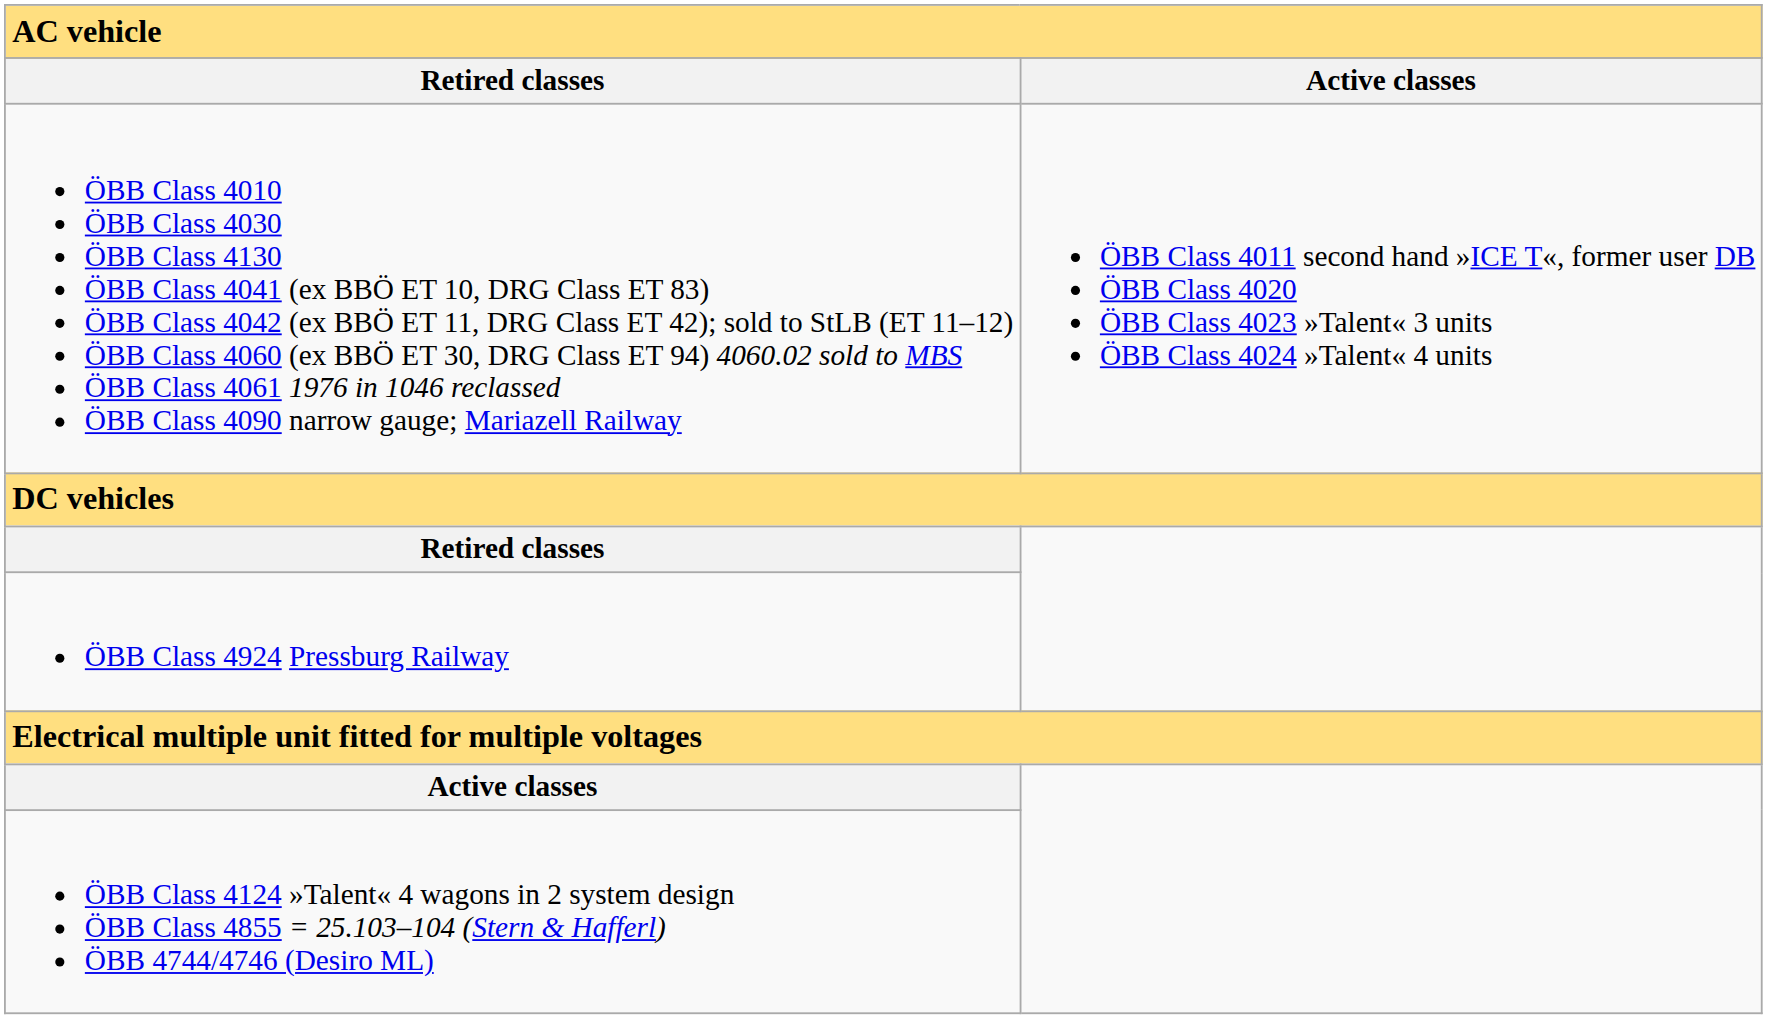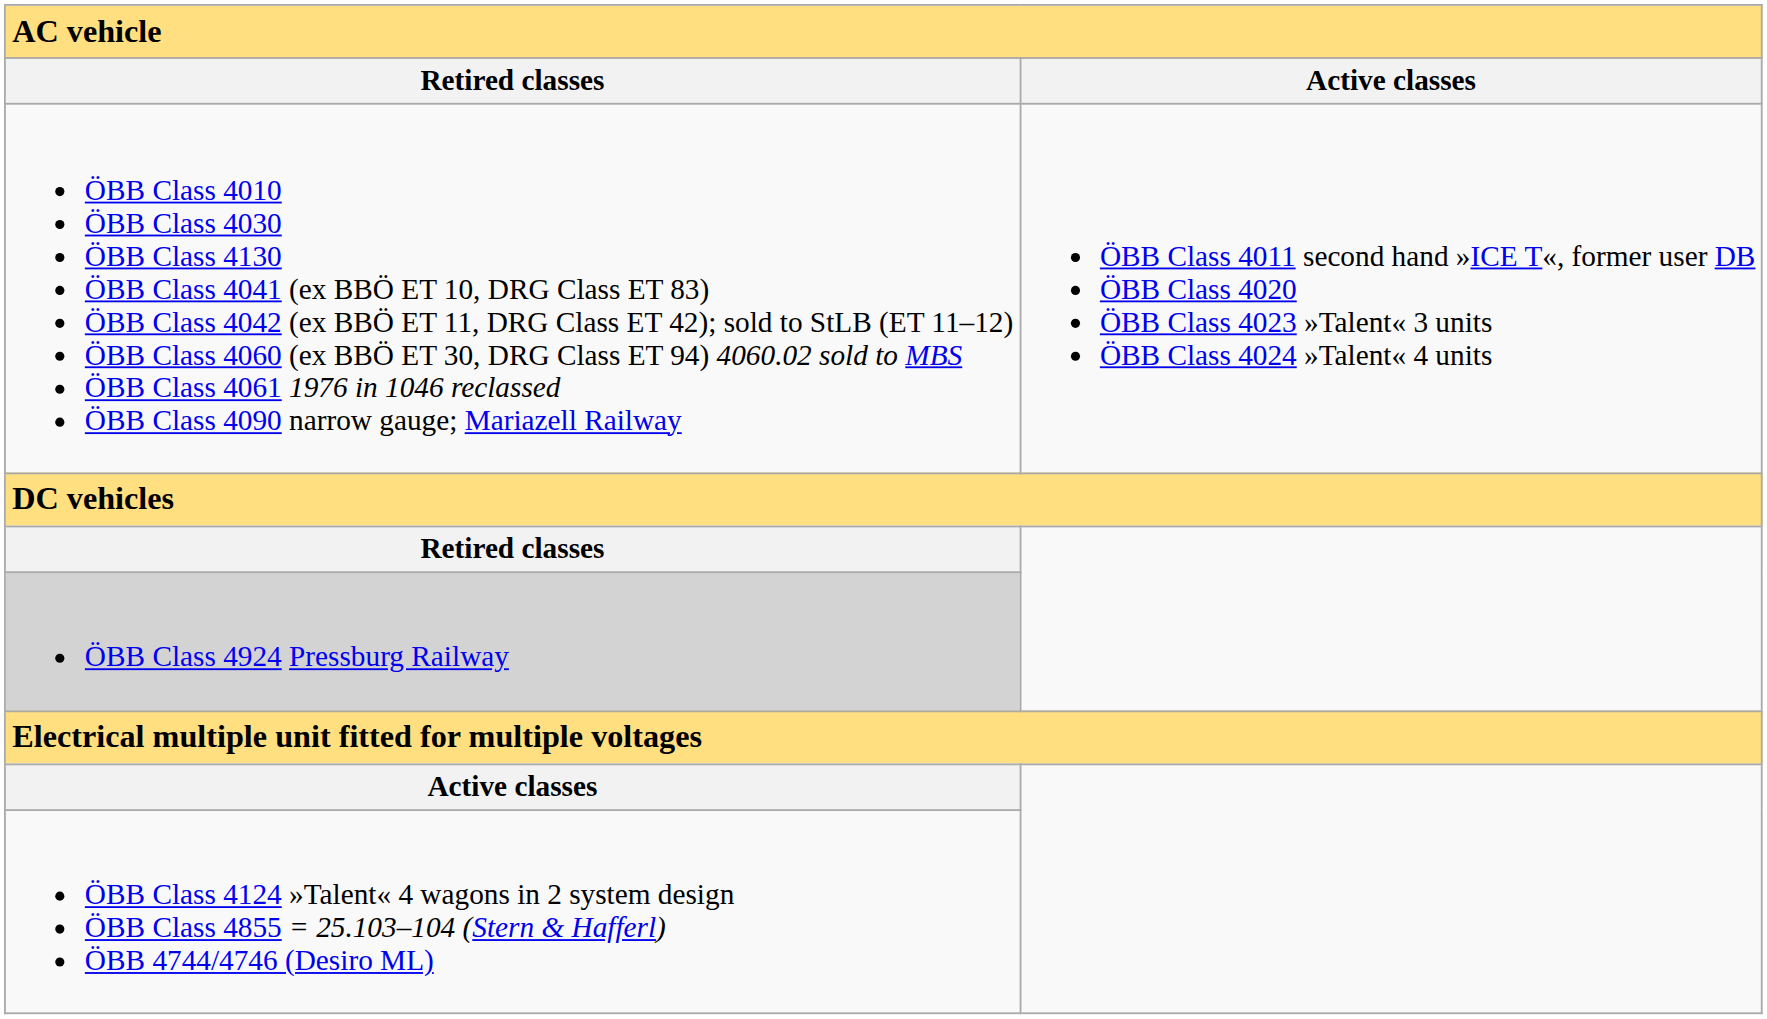(512, 658) no background -> (512, 658) lightgrey background
